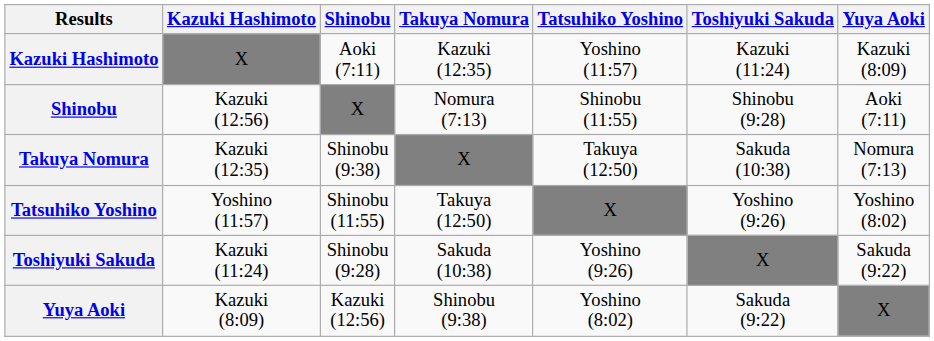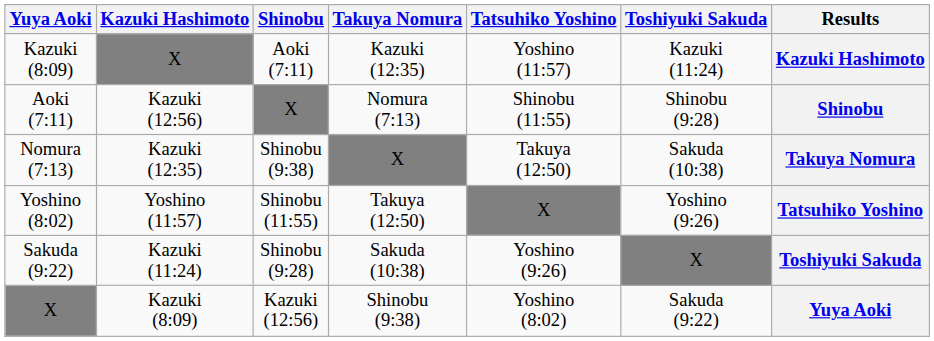columns swapped: (84, 19) <-> (884, 19)
